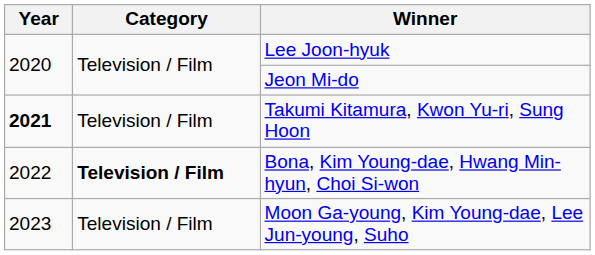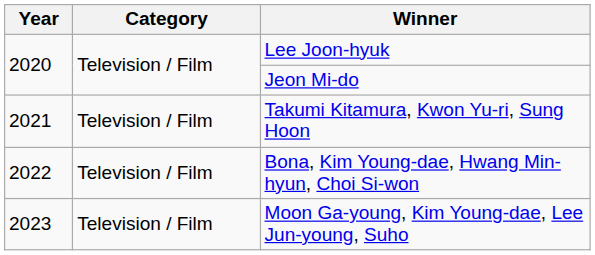(30, 120) bold -> (30, 120) normal
(151, 172) bold -> (145, 172) normal
